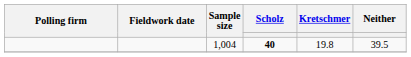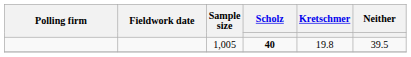(225, 45) 1,004 -> (225, 45) 1,005
